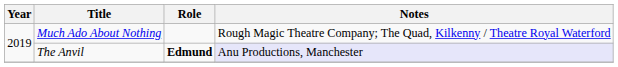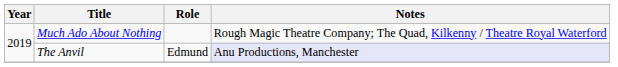(190, 52) bold -> (188, 52) normal
